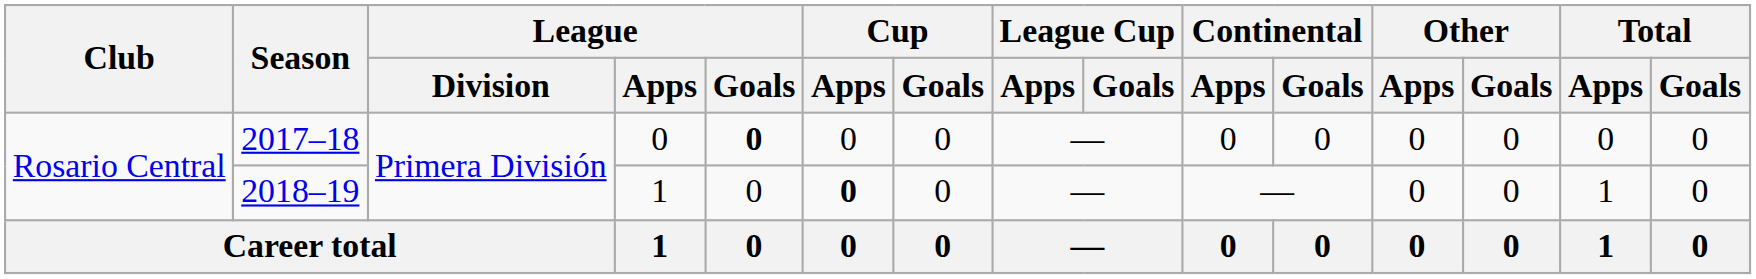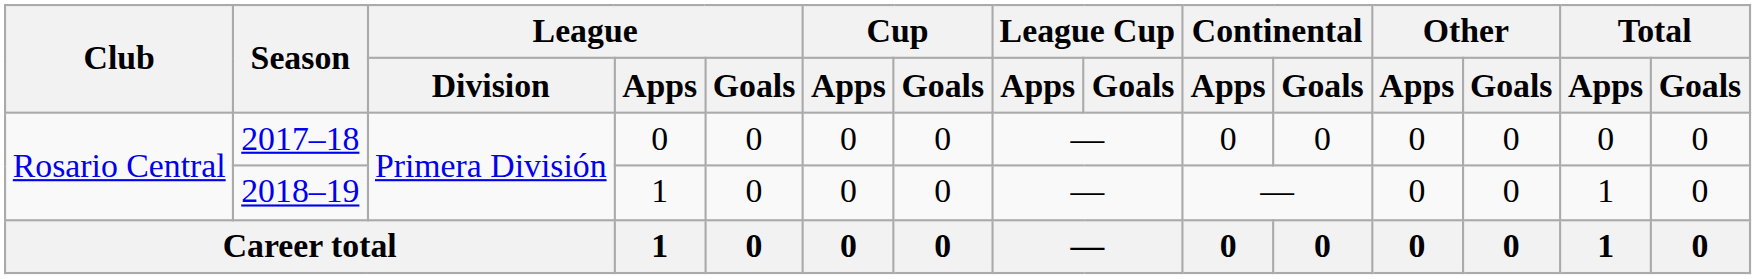(754, 138) bold -> (754, 138) normal
(848, 191) bold -> (848, 191) normal
